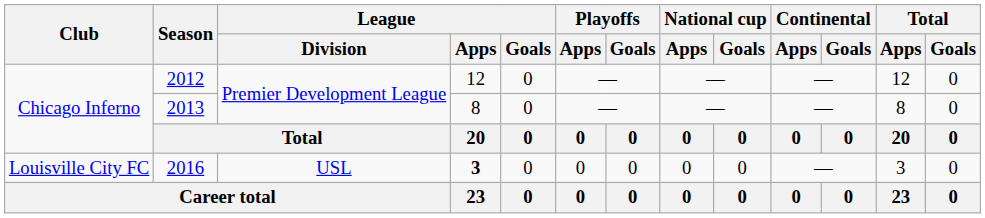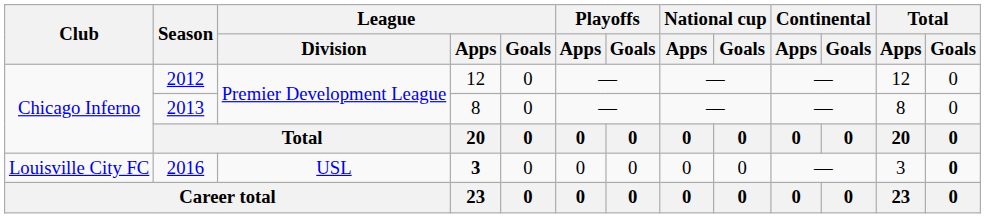(953, 167) normal -> (953, 167) bold
